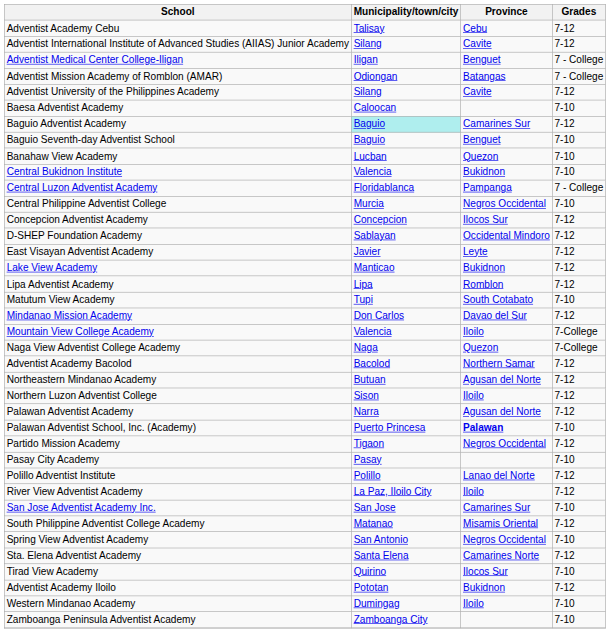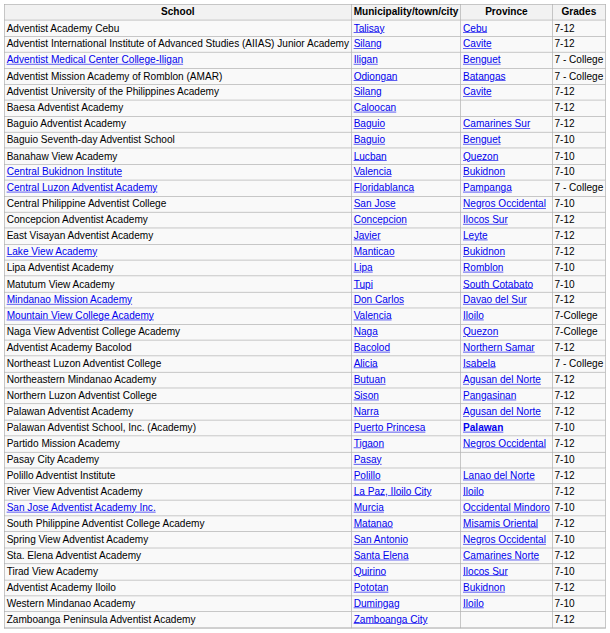(565, 108) 7-10 -> (565, 108) 7-12
(369, 124) paleturquoise background -> (369, 124) no background
(369, 204) Murcia -> (375, 204) San Jose
- row: (74, 236)
(565, 284) 7-12 -> (565, 268) 7-10
+ row: (84, 364)
(473, 396) Iloilo -> (490, 396) Pangasinan
(375, 508) San Jose -> (369, 508) Murcia
(497, 508) Camarines Sur -> (506, 508) Occidental Mindoro
(565, 619) 7-10 -> (565, 619) 7-12
